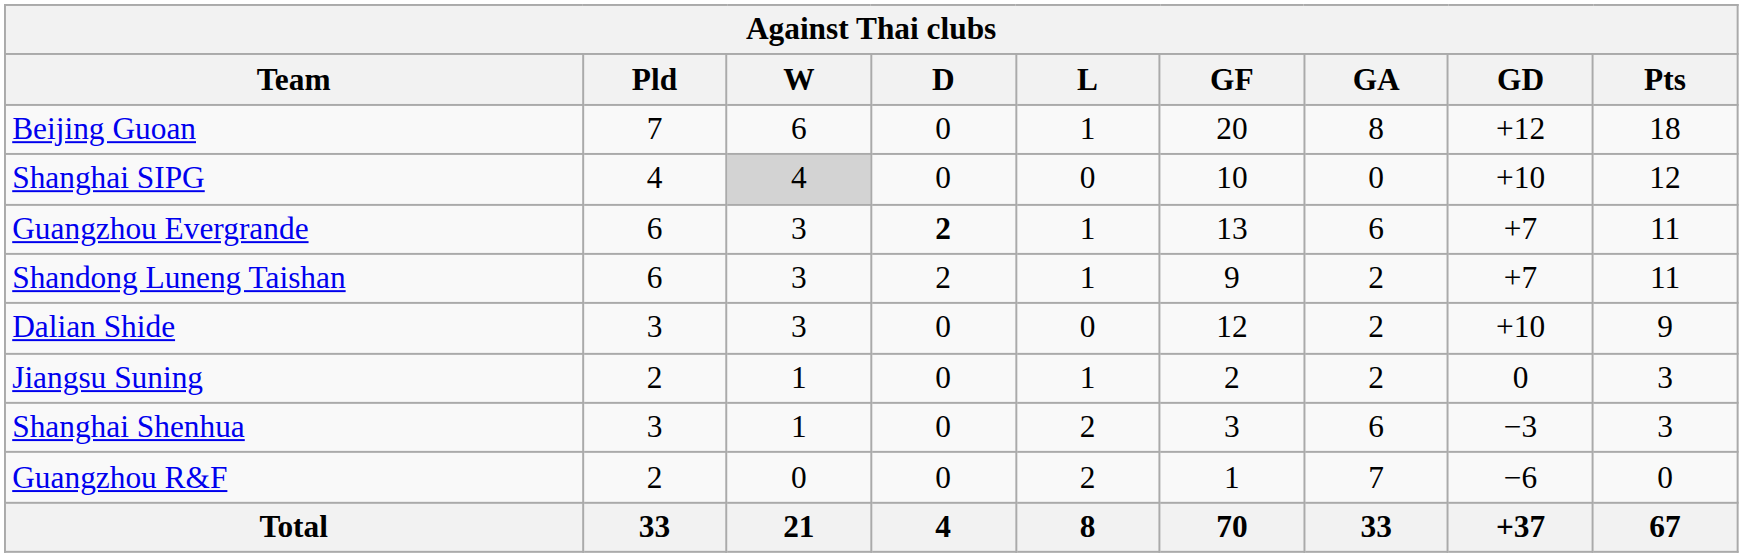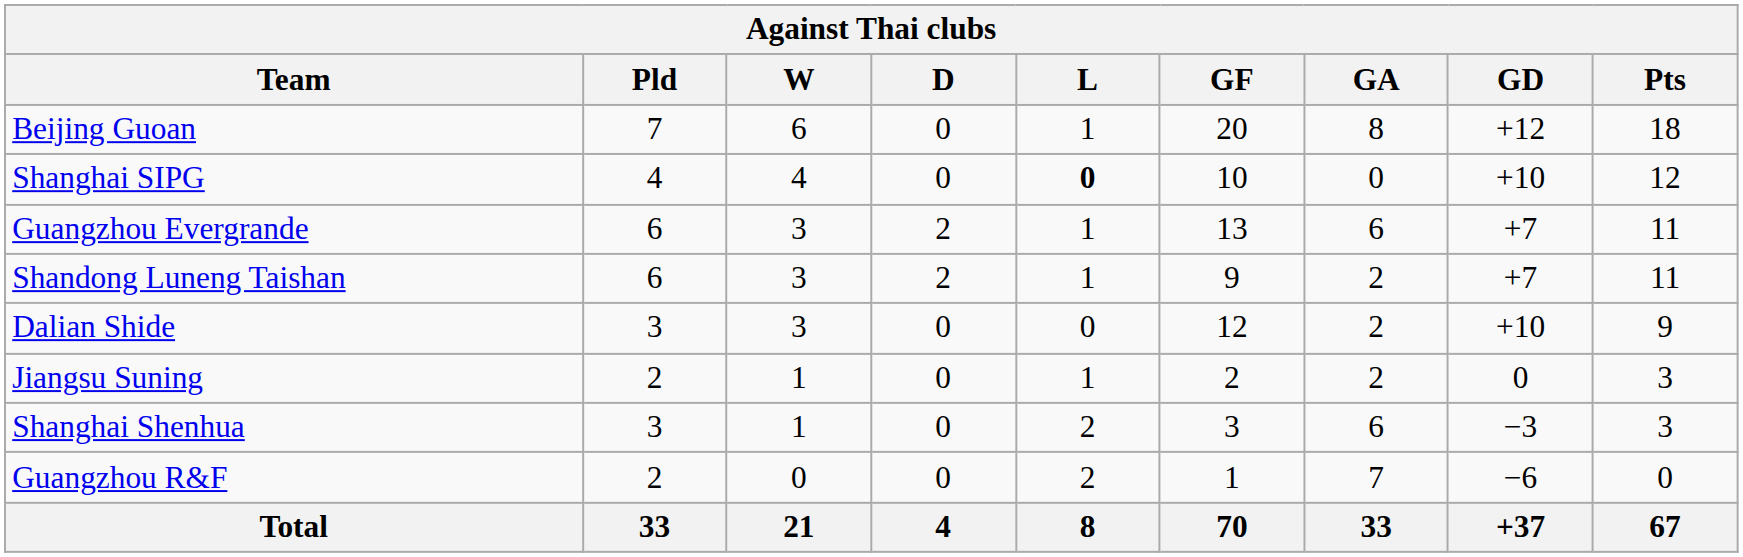(799, 178) lightgrey background -> (799, 178) no background
(1088, 178) normal -> (1088, 178) bold
(943, 228) bold -> (943, 228) normal
